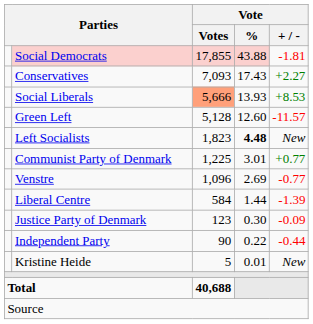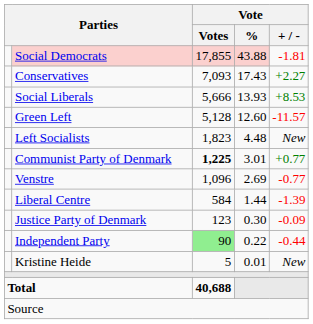(217, 96) lightsalmon background -> (217, 96) no background
(255, 138) bold -> (255, 138) normal
(217, 158) normal -> (217, 158) bold
(225, 240) no background -> (225, 240) lightgreen background
